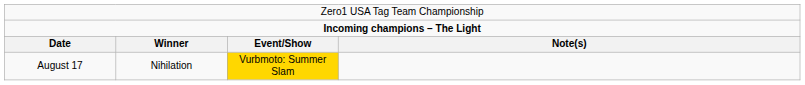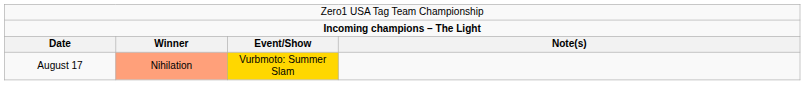(171, 66) no background -> (171, 66) lightsalmon background
